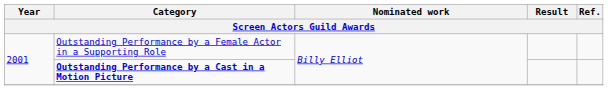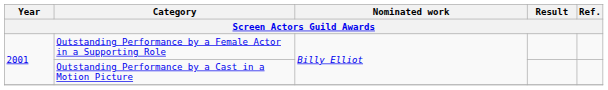(160, 72) bold -> (160, 72) normal
